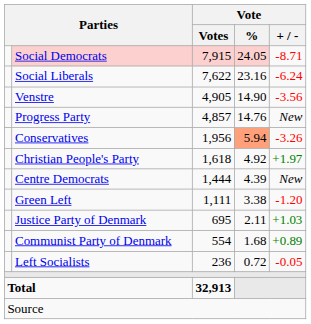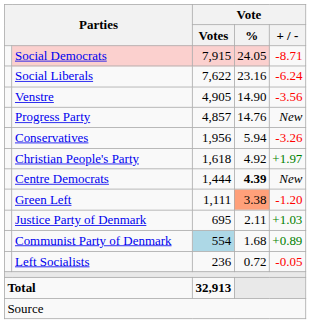(255, 138) lightsalmon background -> (255, 138) no background
(255, 179) normal -> (255, 179) bold
(255, 199) no background -> (255, 199) lightsalmon background
(222, 240) no background -> (222, 240) lightblue background
